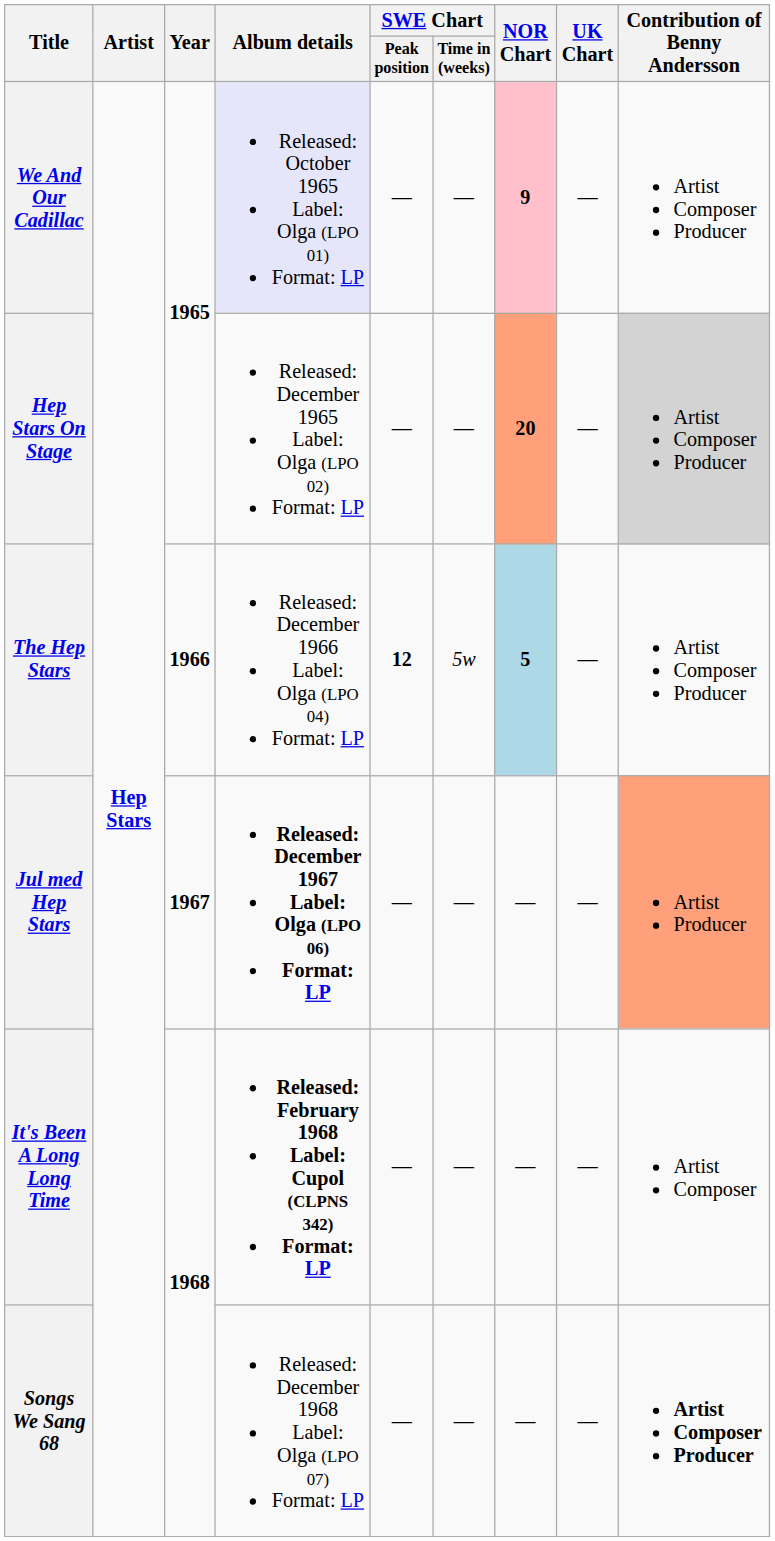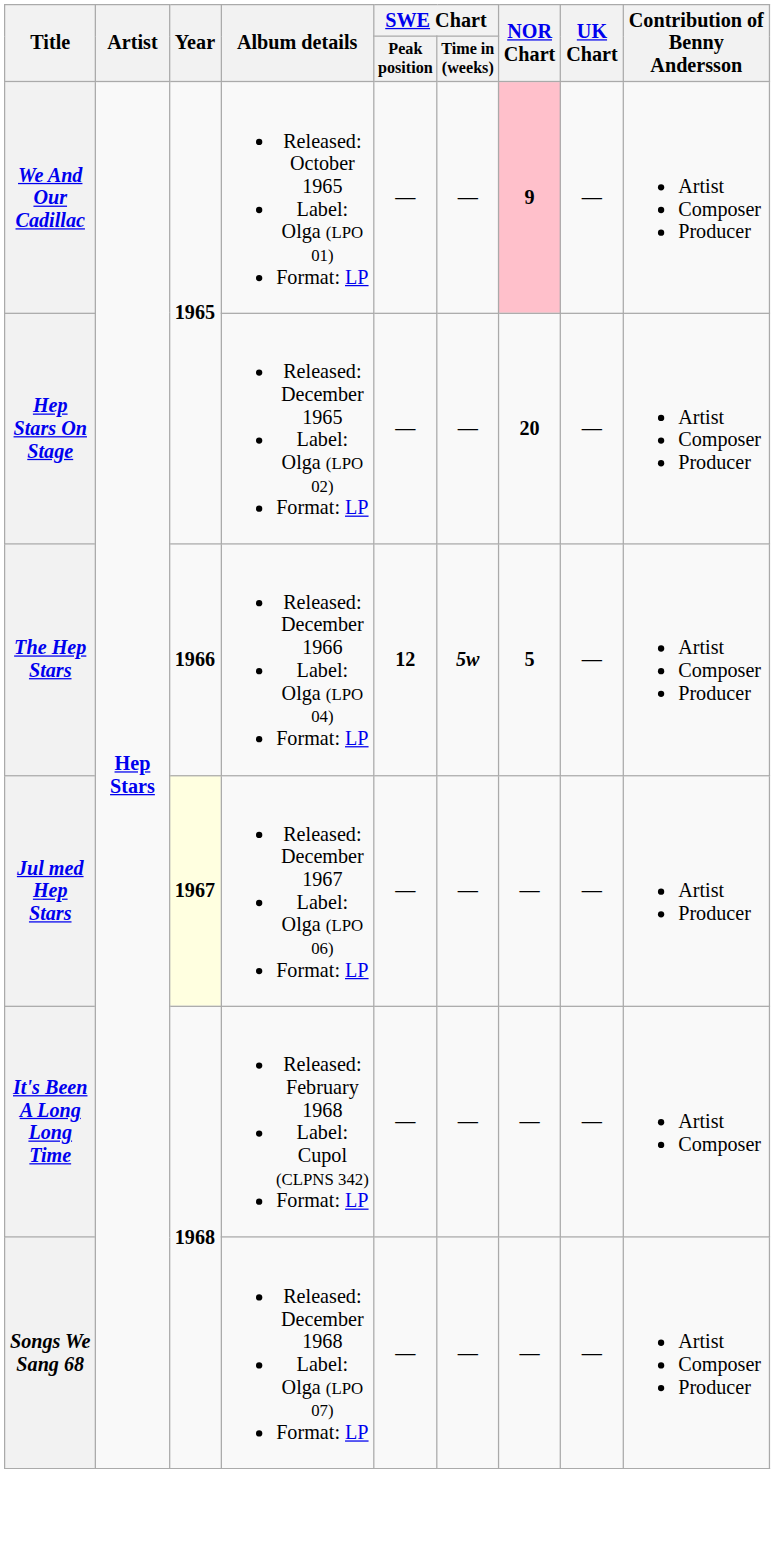(293, 209) lavender background -> (297, 209) no background
(525, 428) lightsalmon background -> (530, 428) no background
(694, 440) lightgrey background -> (696, 440) no background
(464, 659) normal -> (468, 659) bold
(525, 659) lightblue background -> (530, 659) no background
(190, 901) no background -> (195, 890) lightyellow background
(293, 913) bold -> (297, 902) normal
(694, 913) lightsalmon background -> (696, 902) no background
(293, 1179) bold -> (297, 1133) normal
(694, 1432) bold -> (696, 1364) normal
